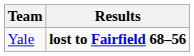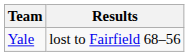(118, 39) bold -> (115, 39) normal
